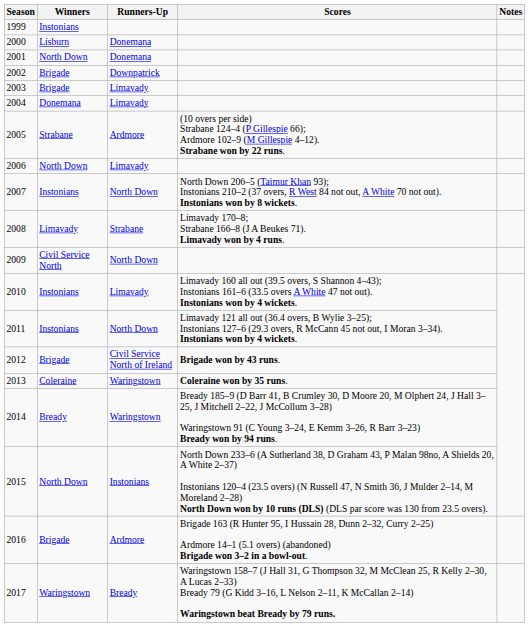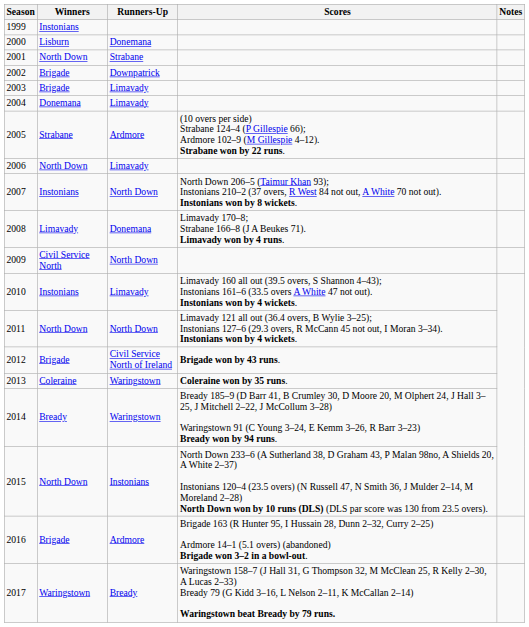(130, 57) Donemana -> (126, 57) Strabane
(126, 229) Strabane -> (130, 229) Donemana
(59, 328) Instonians -> (63, 328) North Down
